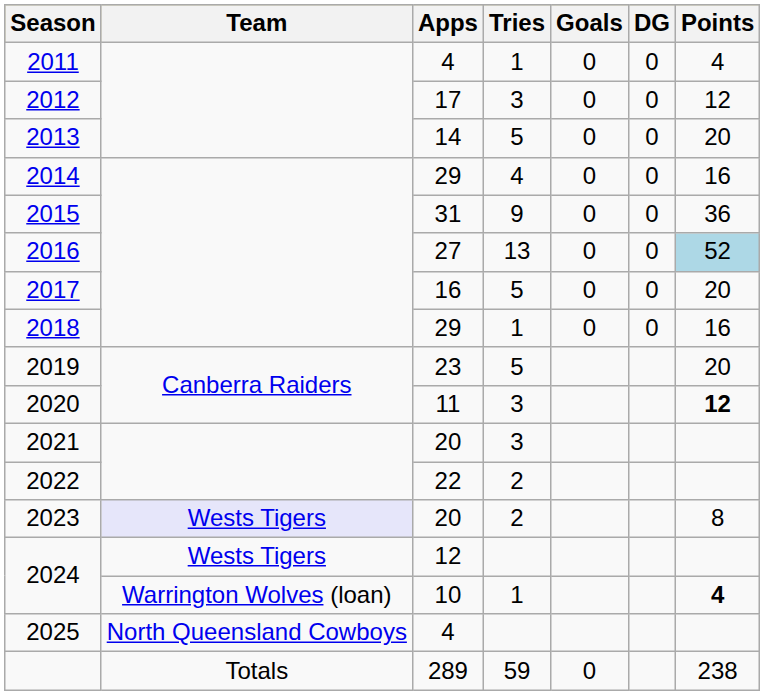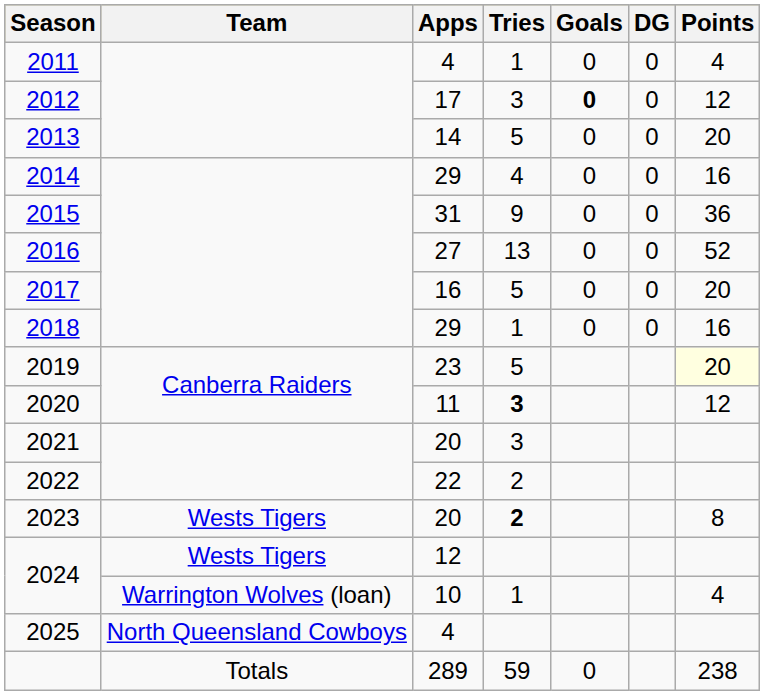(589, 99) normal -> (589, 99) bold
(718, 251) lightblue background -> (718, 251) no background
(718, 366) no background -> (718, 366) lightyellow background
(517, 404) normal -> (517, 404) bold
(718, 404) bold -> (718, 404) normal
(257, 518) lavender background -> (257, 518) no background
(517, 518) normal -> (517, 518) bold
(718, 594) bold -> (718, 594) normal
